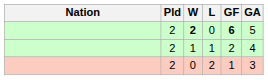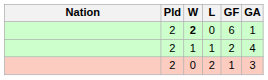(231, 30) bold -> (231, 30) normal
(253, 30) 5 -> (253, 30) 1
